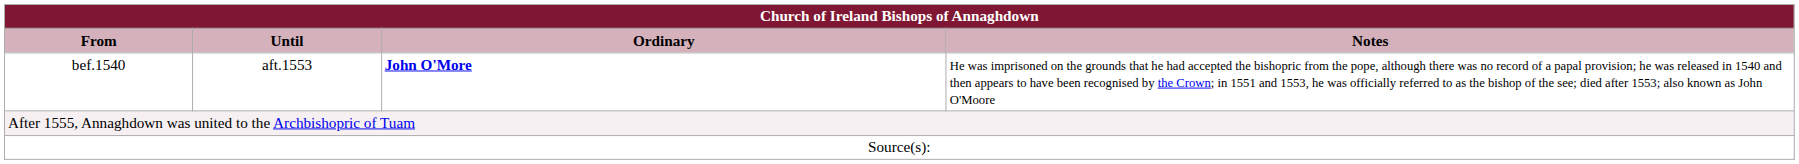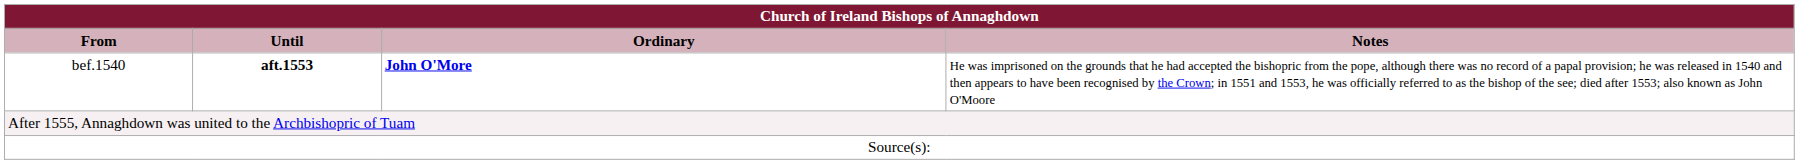(287, 64) normal -> (287, 64) bold
